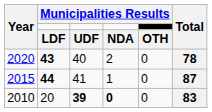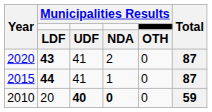(79, 59) 40 -> (79, 59) 41
(190, 59) 78 -> (190, 59) 87
(79, 98) 39 -> (79, 98) 40
(190, 98) 83 -> (190, 98) 59
